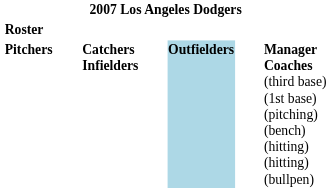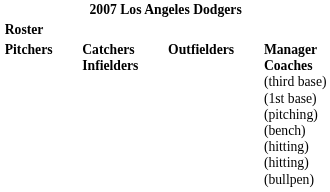(201, 49) lightblue background -> (201, 49) no background
